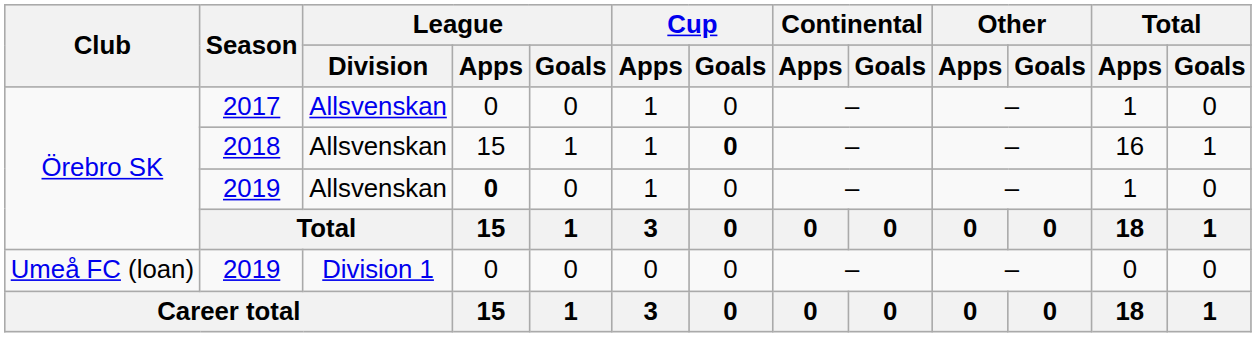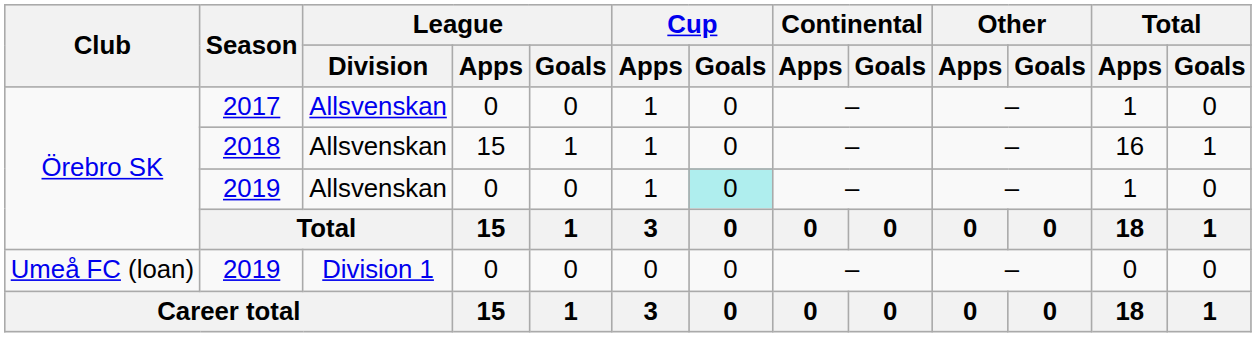(731, 147) bold -> (731, 147) normal
(491, 188) bold -> (491, 188) normal
(731, 188) no background -> (731, 188) paleturquoise background
